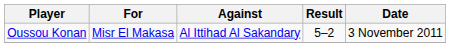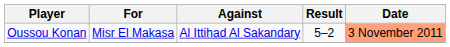(395, 33) no background -> (395, 33) lightsalmon background
